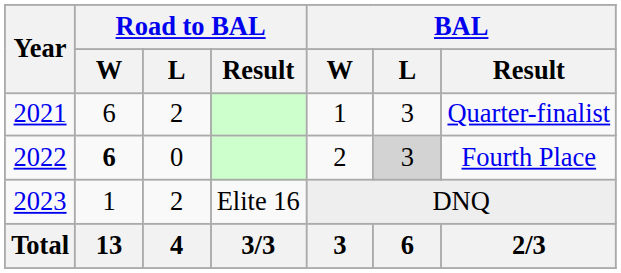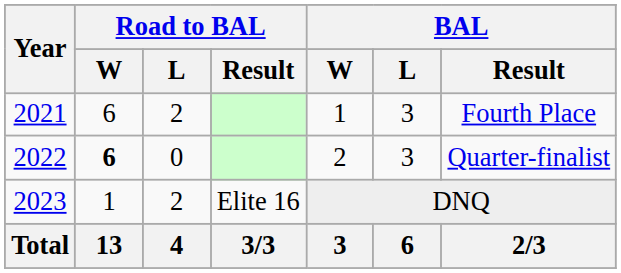(529, 114) Quarter-finalist -> (529, 114) Fourth Place
(407, 157) lightgrey background -> (407, 157) no background
(529, 157) Fourth Place -> (529, 157) Quarter-finalist
